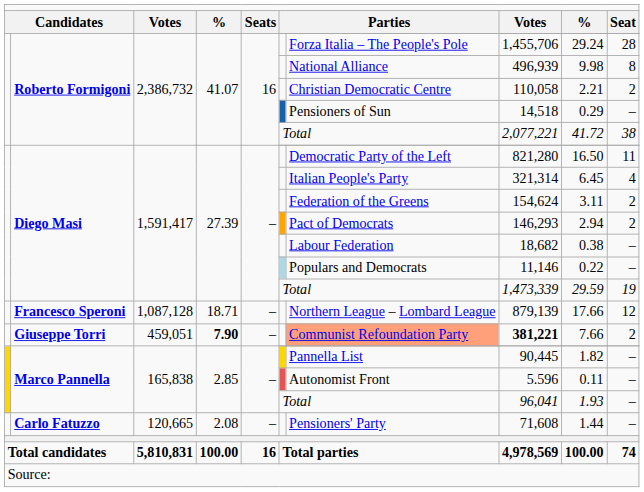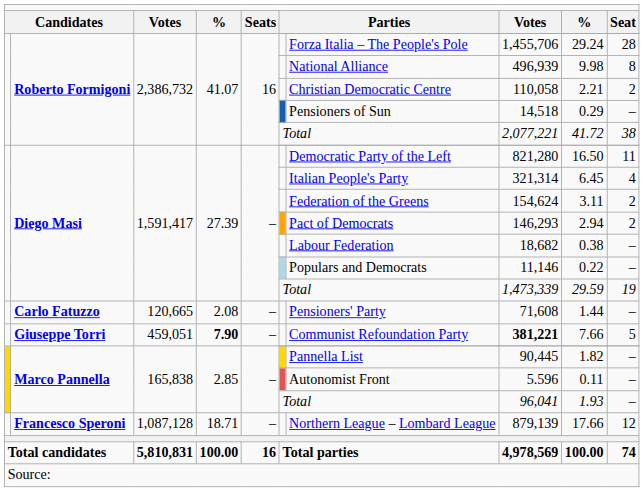rows swapped: (70, 312) <-> (57, 424)
(379, 334) lightsalmon background -> (379, 334) no background
(632, 334) 2 -> (632, 334) 5
